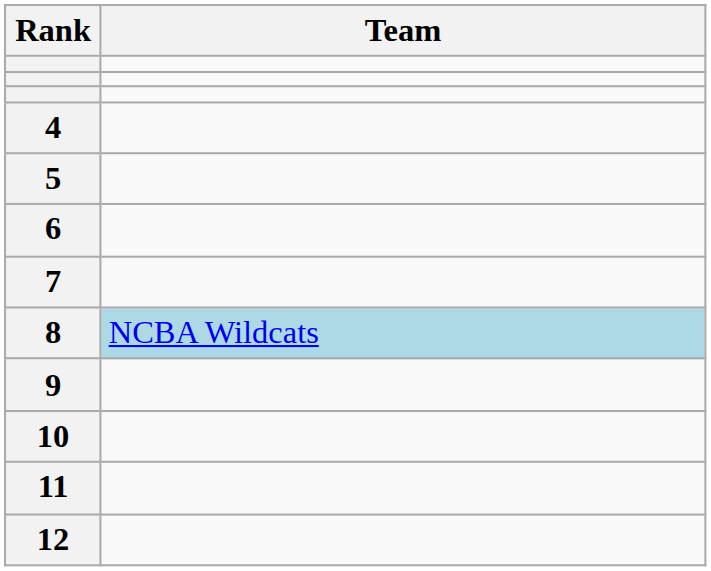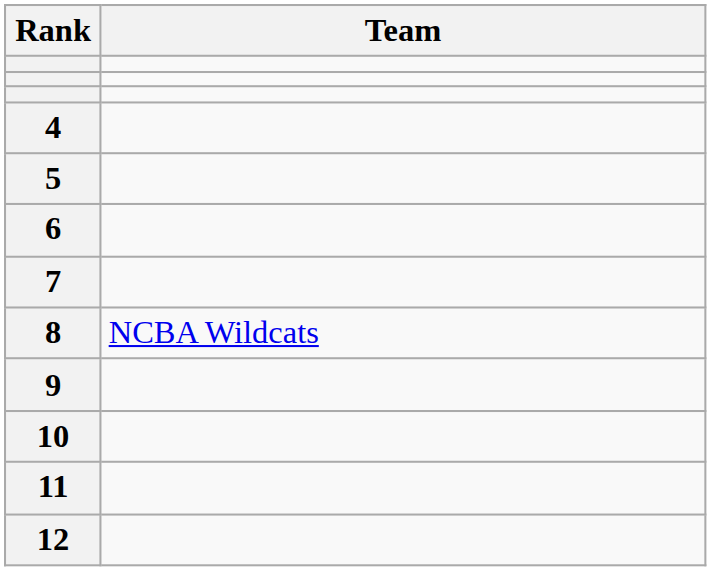(214, 332) lightblue background -> (214, 332) no background
